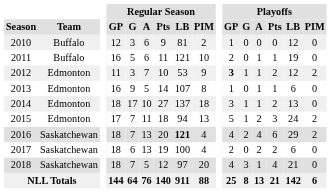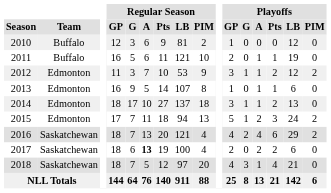(231, 73) bold -> (231, 73) normal
(182, 134) bold -> (182, 134) normal
(147, 150) normal -> (147, 150) bold
